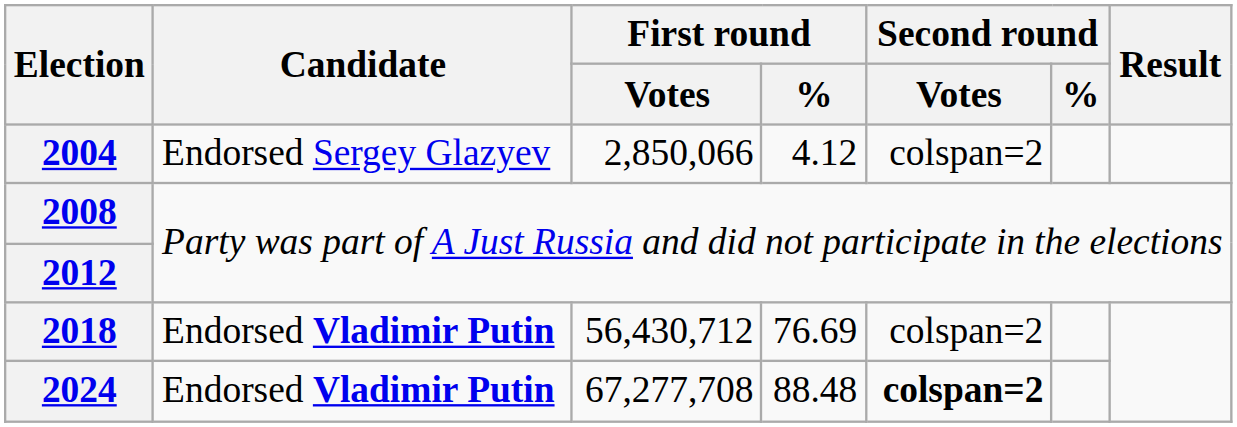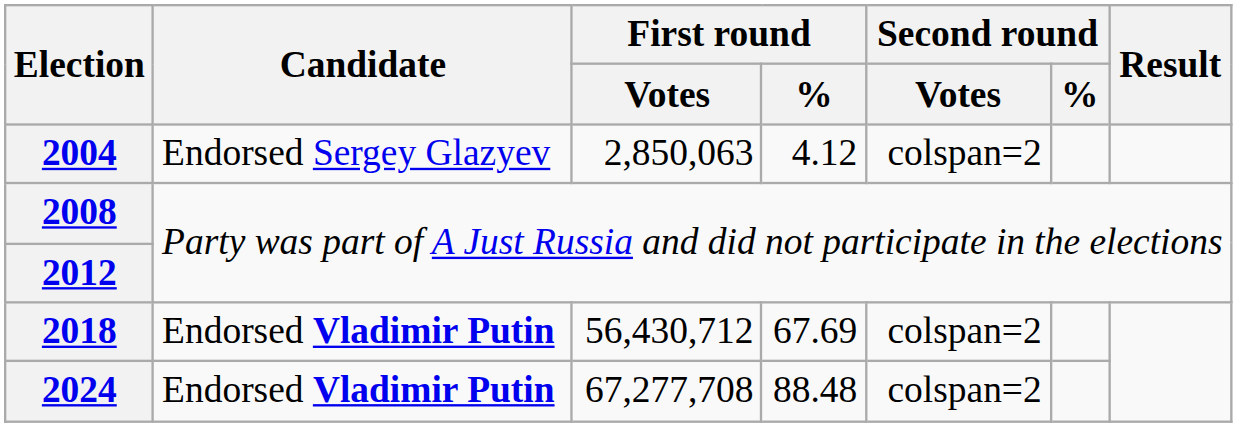(679, 152) 2,850,066 -> (679, 152) 2,850,063
(815, 331) 76.69 -> (815, 331) 67.69
(963, 390) bold -> (965, 390) normal
